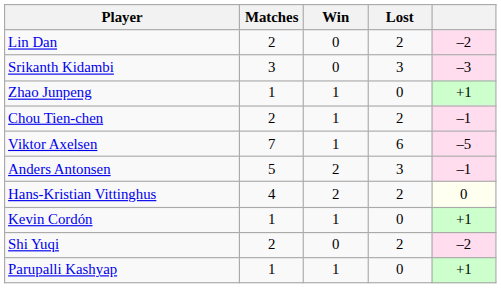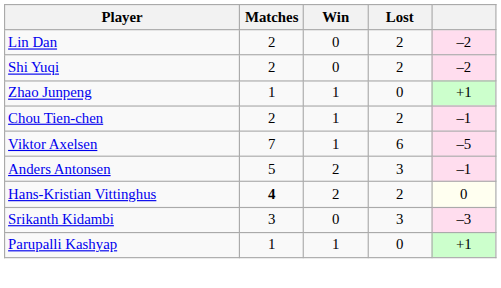rows swapped: (34, 244) <-> (61, 67)
(272, 194) normal -> (272, 194) bold
- row: (50, 219)
